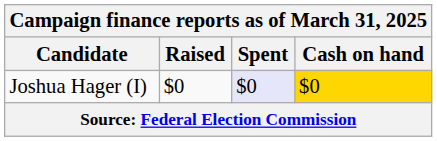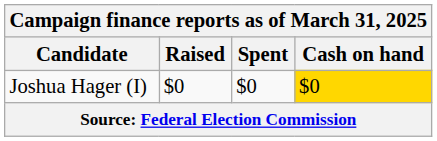(246, 86) lavender background -> (246, 86) no background
